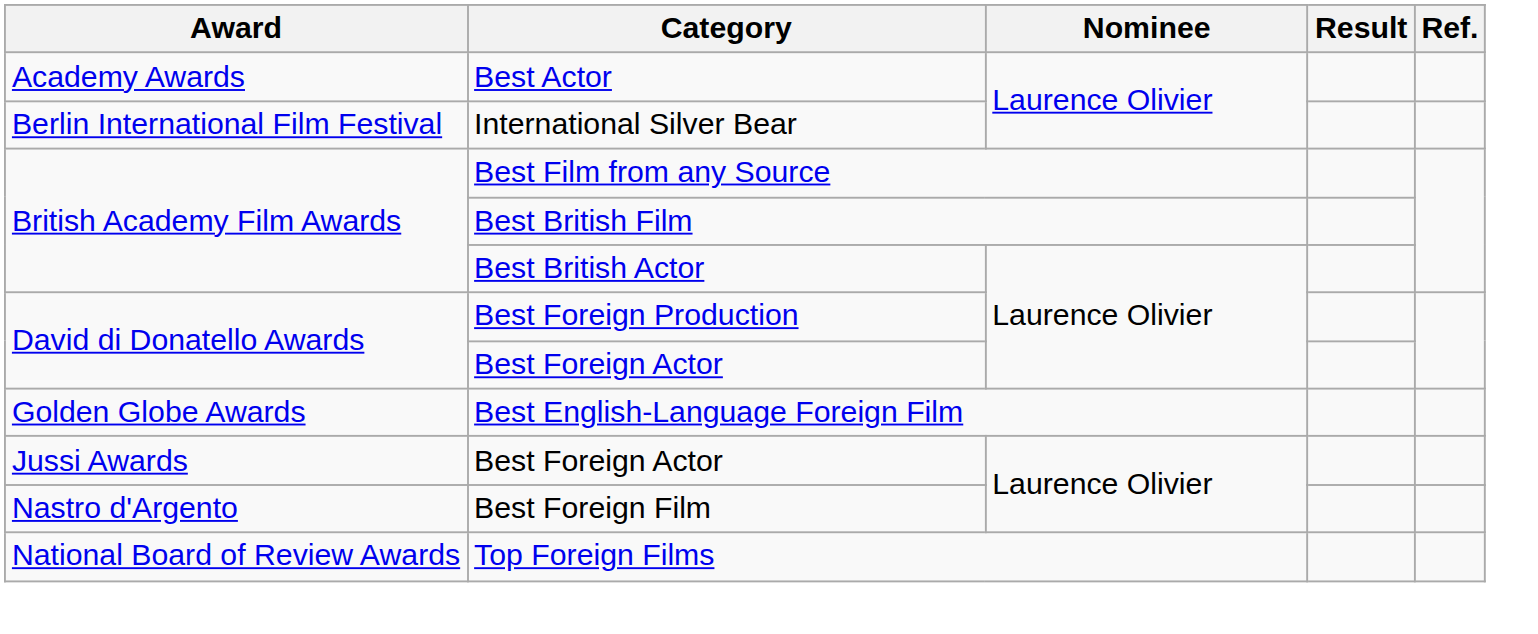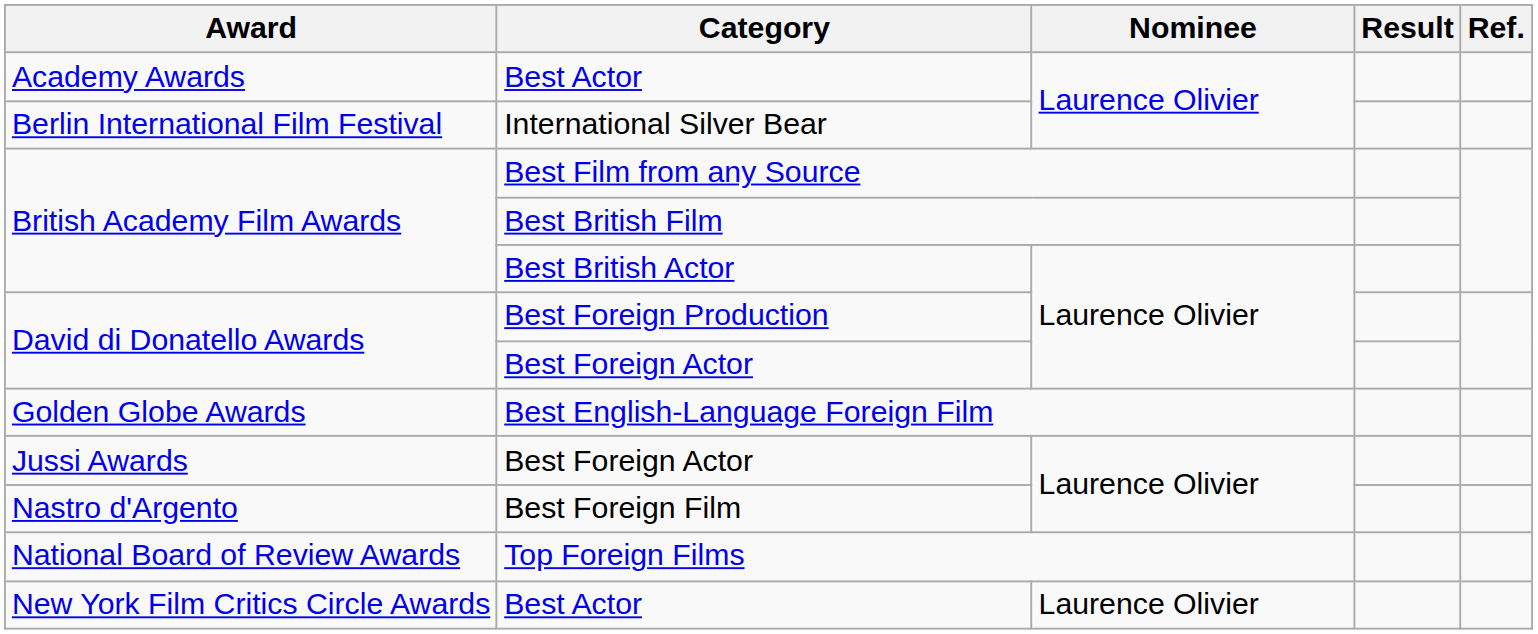+ row: (251, 603)
